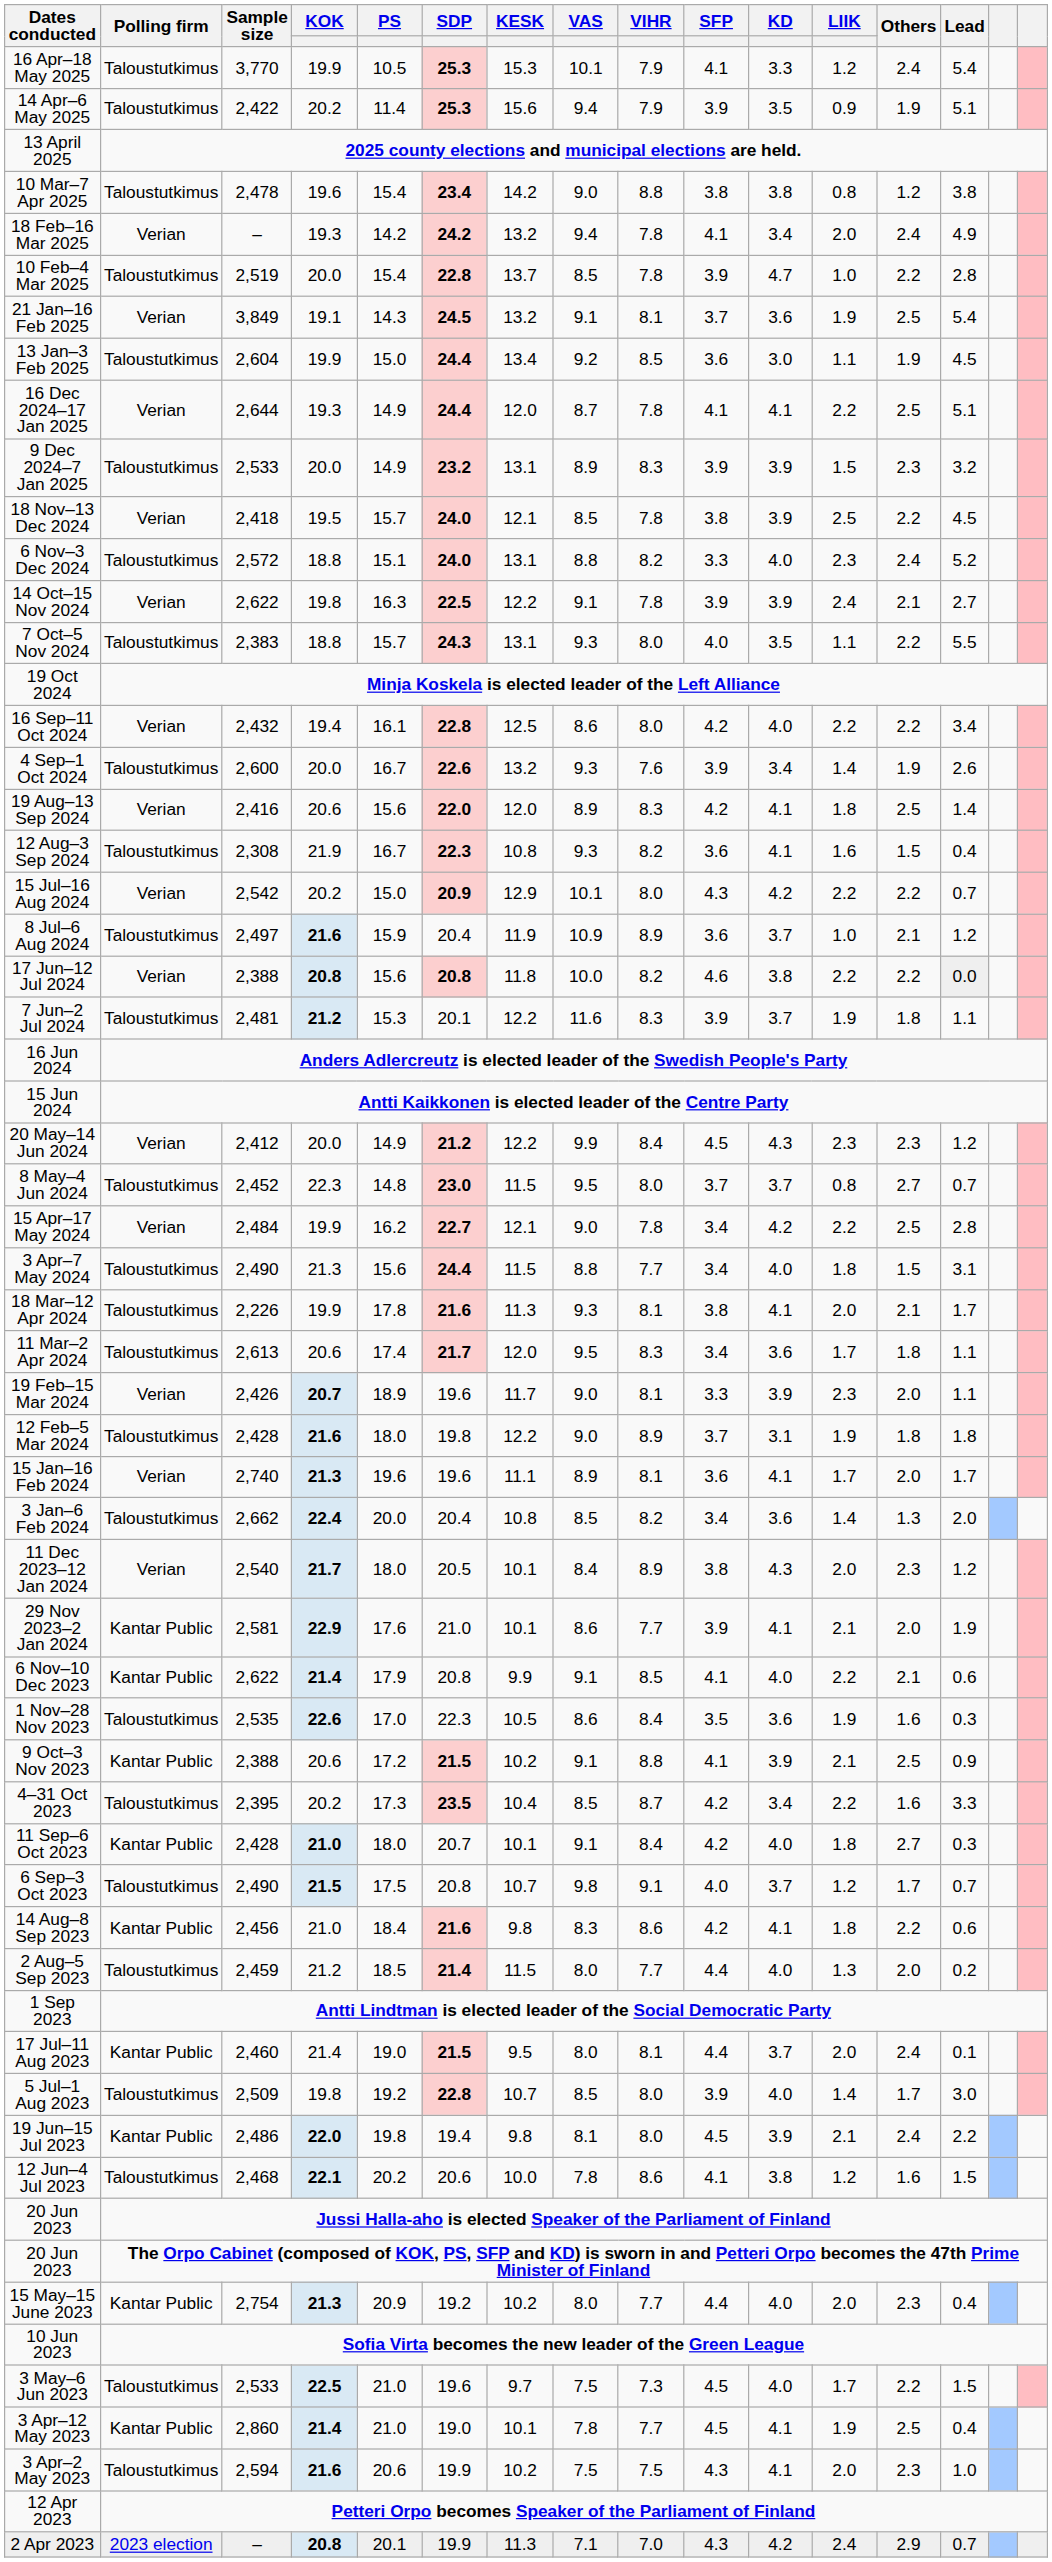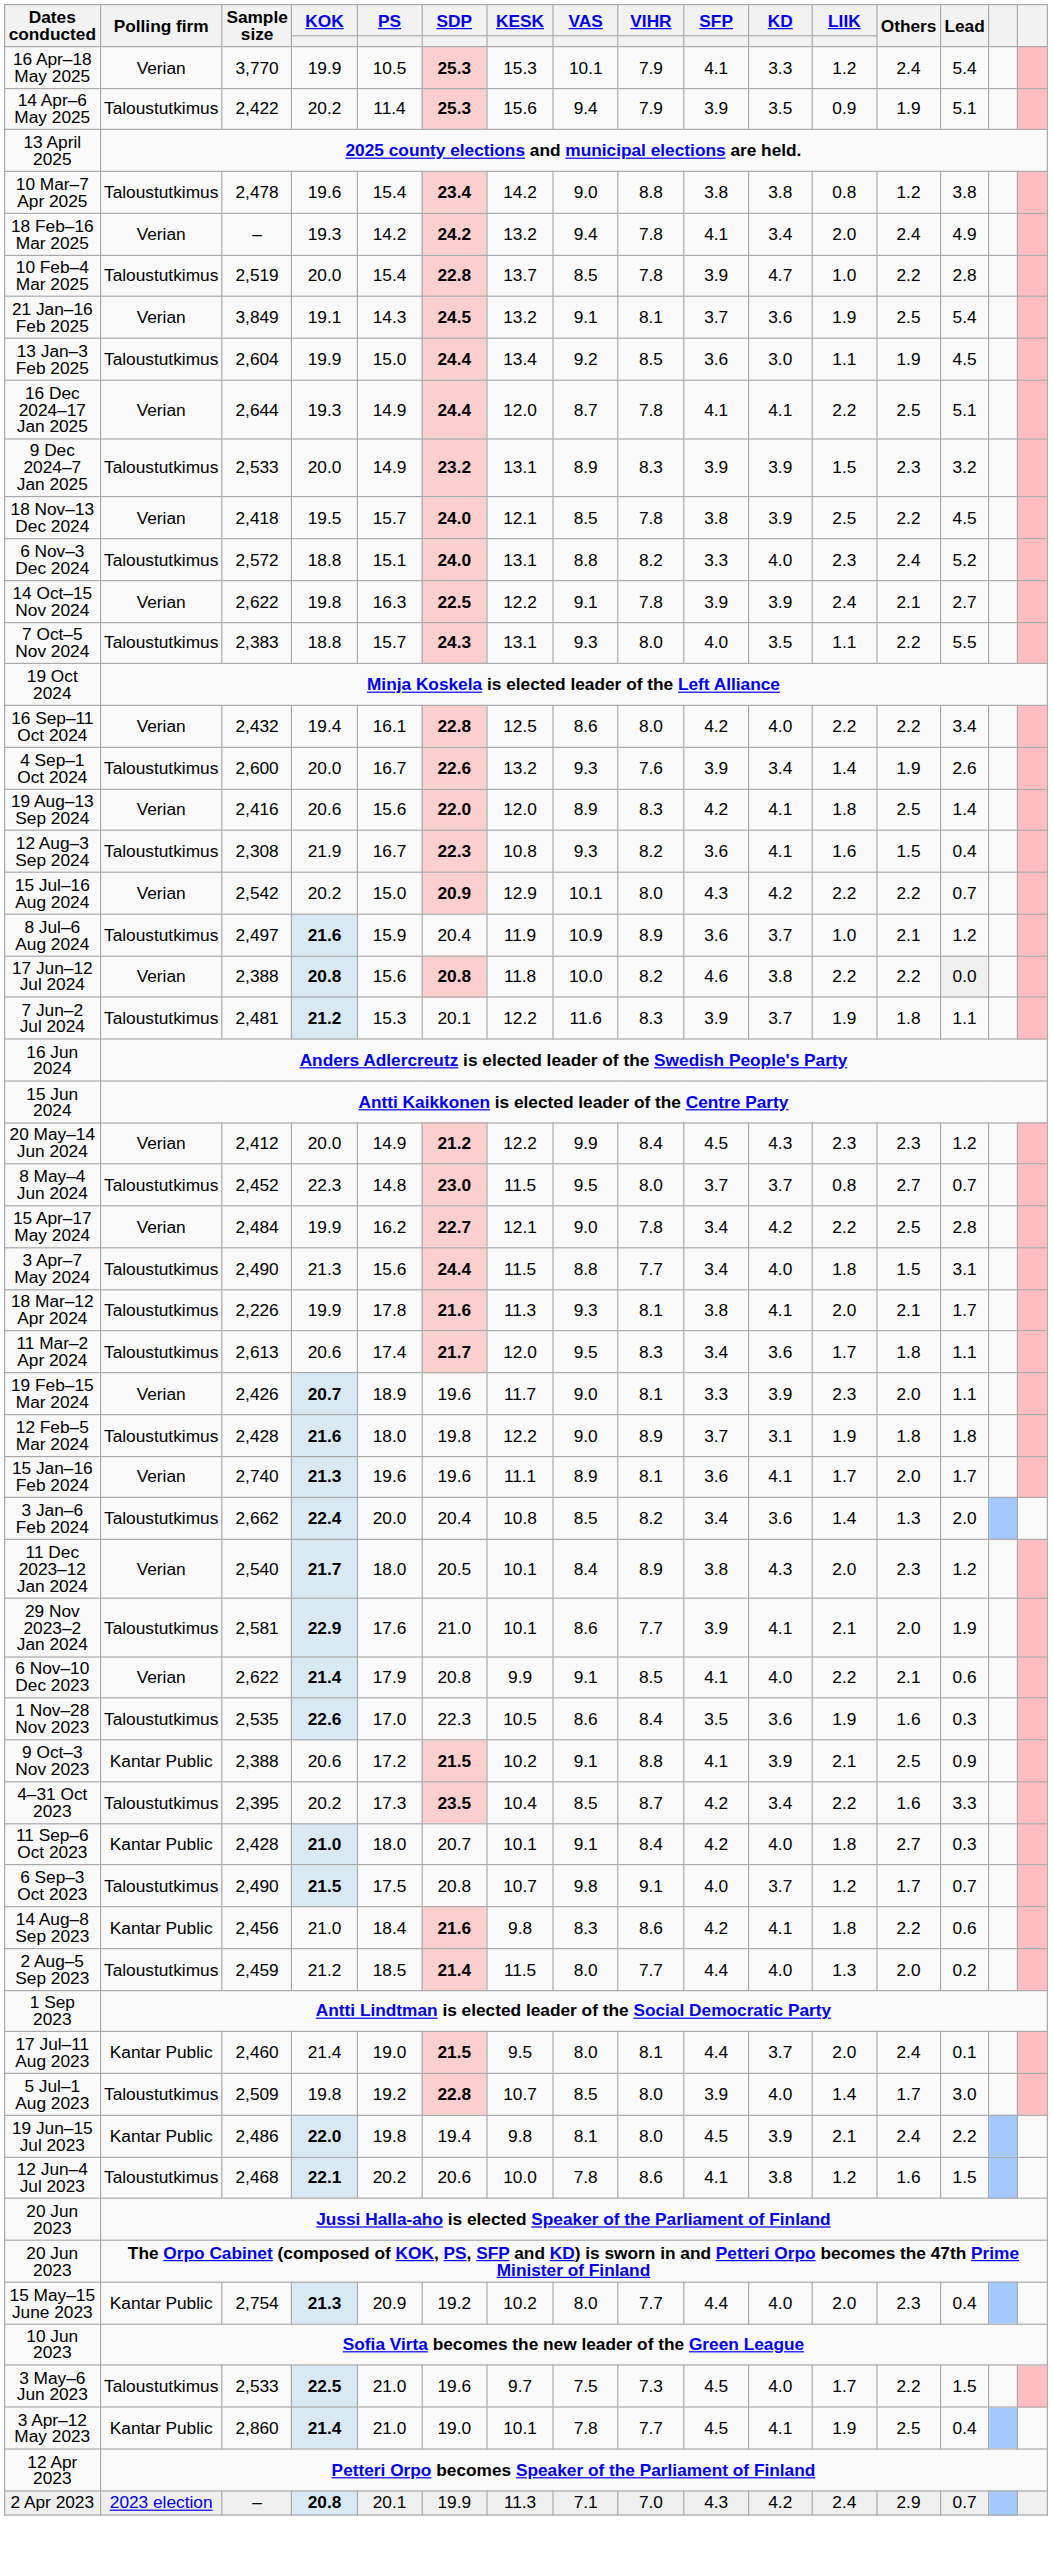(161, 68) Taloustutkimus -> (161, 68) Verian
(161, 1628) Kantar Public -> (161, 1628) Taloustutkimus
(161, 1678) Kantar Public -> (161, 1678) Verian
- row: (52, 2470)
